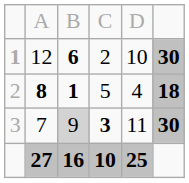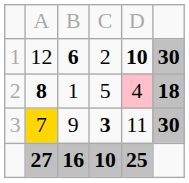(15, 56) bold -> (15, 56) normal
(137, 56) normal -> (137, 56) bold
(73, 90) bold -> (73, 90) normal
(137, 90) no background -> (137, 90) pink background
(41, 125) no background -> (41, 125) gold background
(73, 125) lightgrey background -> (73, 125) no background
